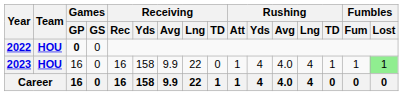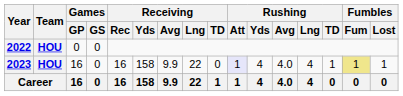(77, 47) bold -> (77, 47) normal
(237, 64) no background -> (237, 64) lavender background
(356, 64) no background -> (356, 64) khaki background
(384, 64) lightgreen background -> (384, 64) no background
